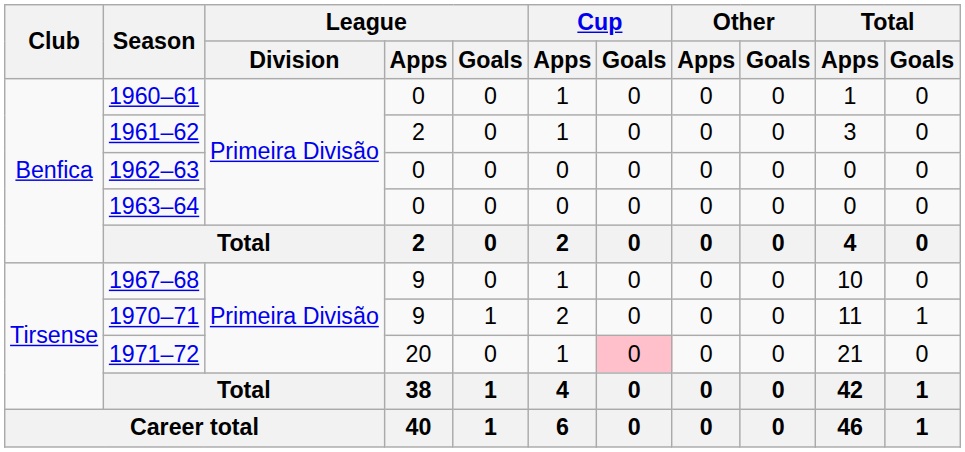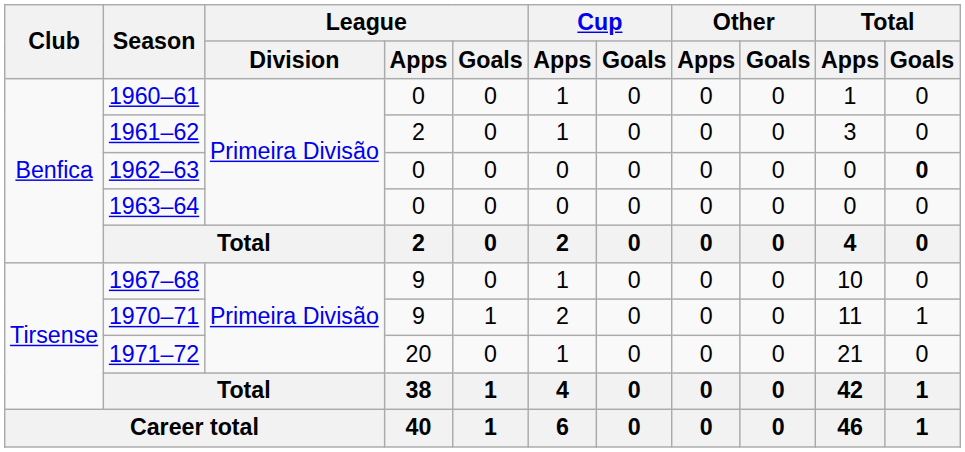(922, 170) normal -> (922, 170) bold
(634, 354) pink background -> (634, 354) no background
